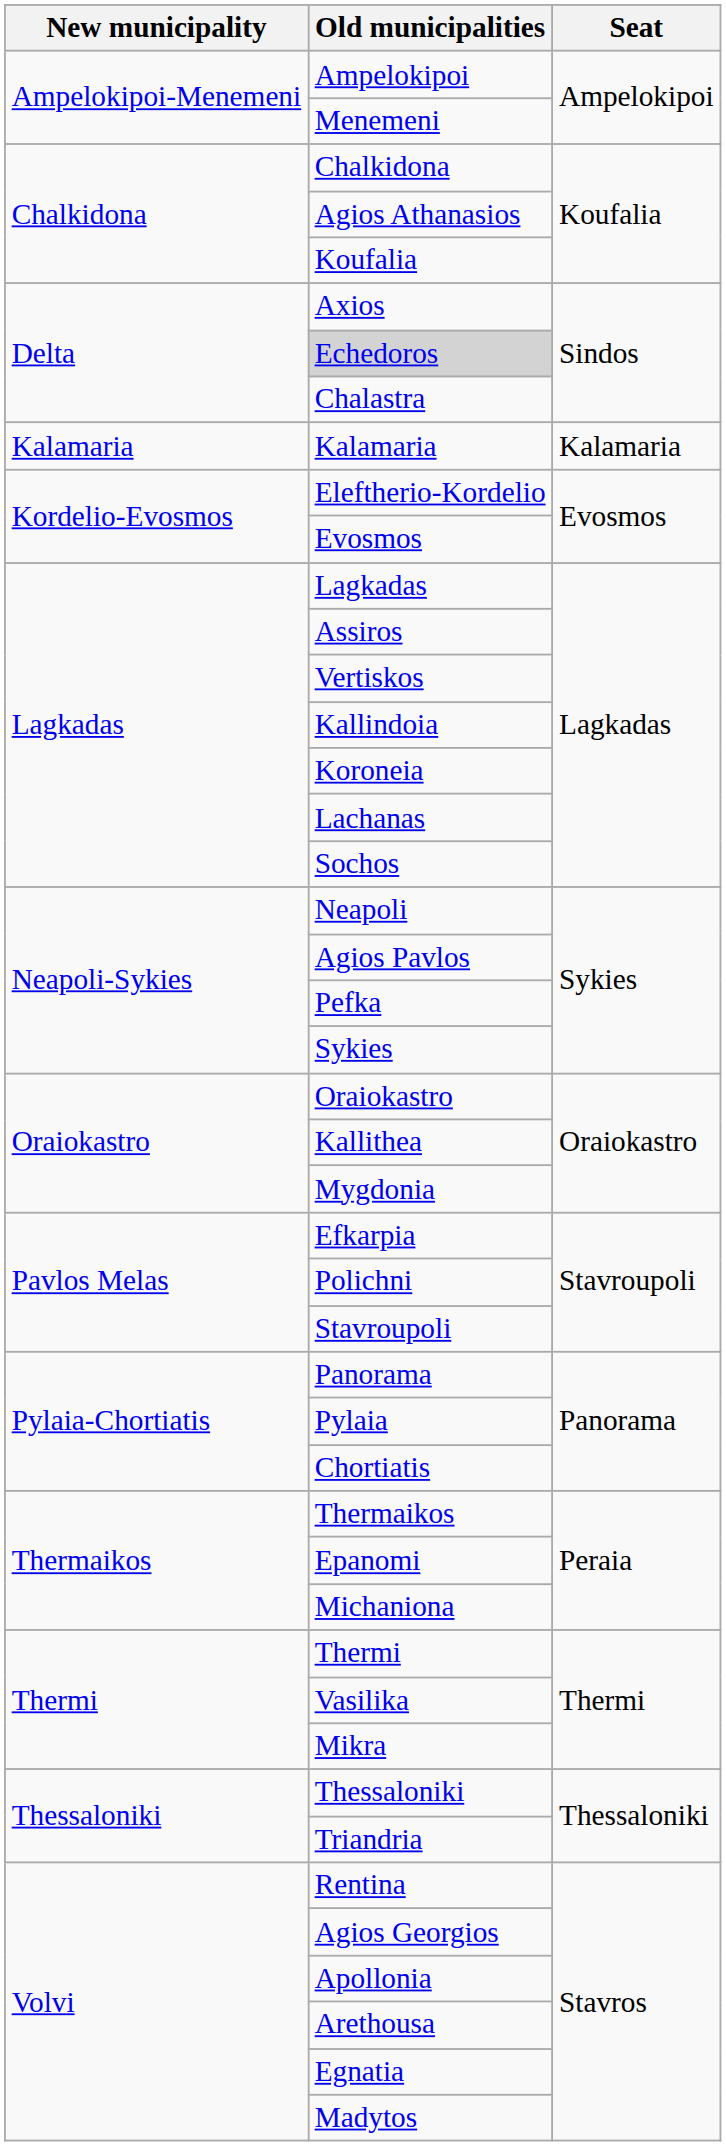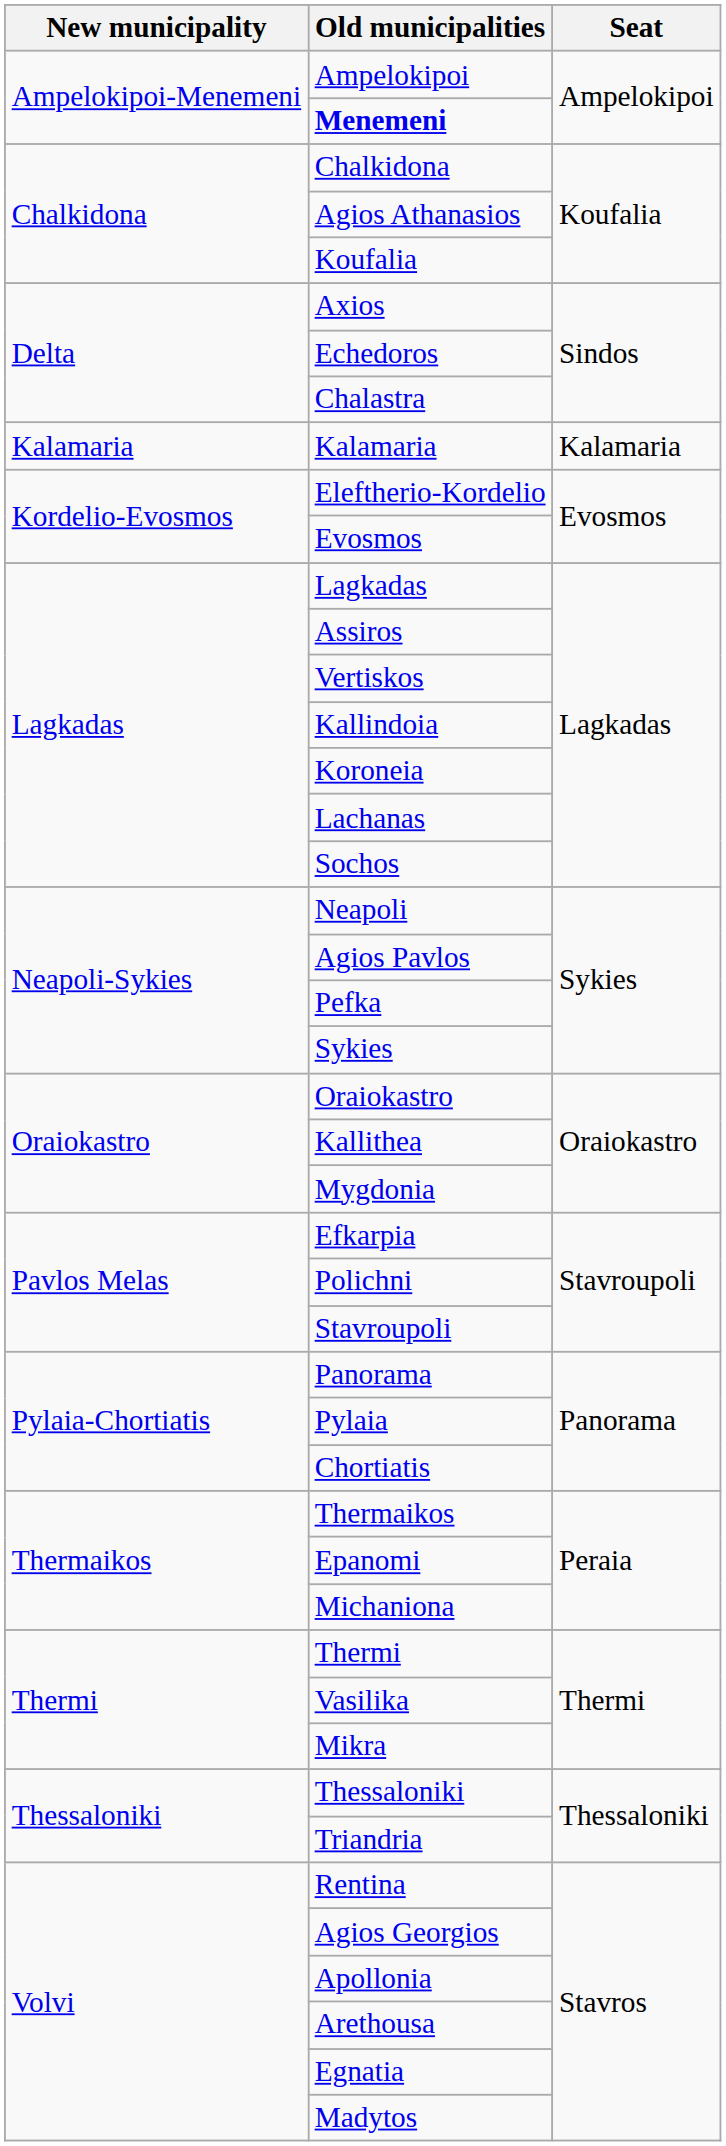(377, 120) normal -> (381, 120) bold
(376, 352) lightgrey background -> (376, 352) no background
